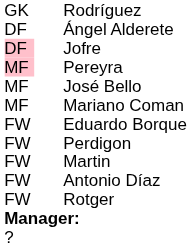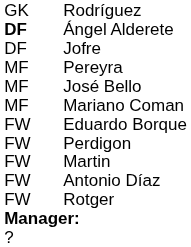(16, 29) normal -> (16, 29) bold
(16, 48) pink background -> (16, 48) no background
(16, 67) pink background -> (16, 67) no background
